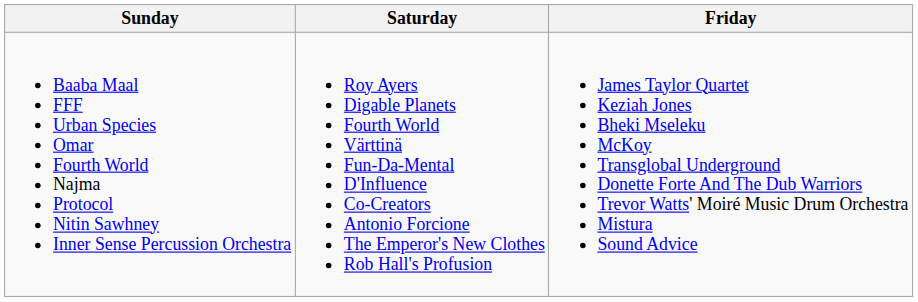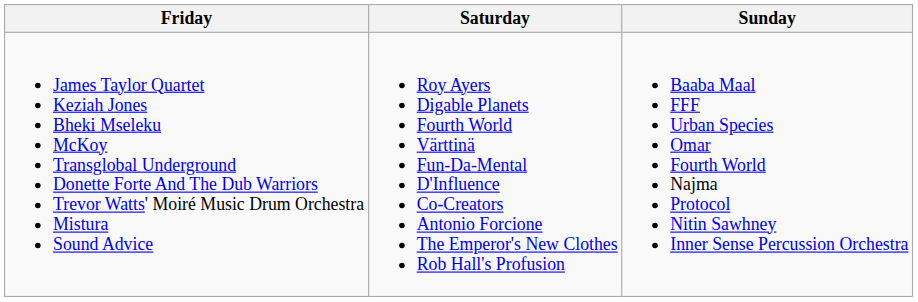columns swapped: (731, 18) <-> (150, 18)
